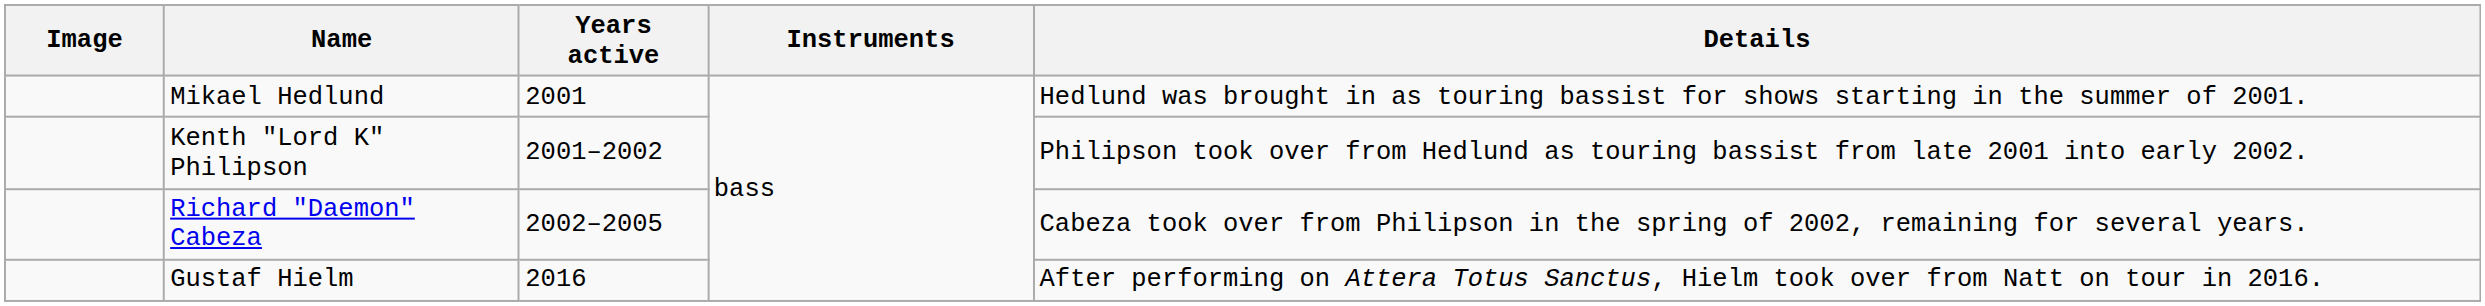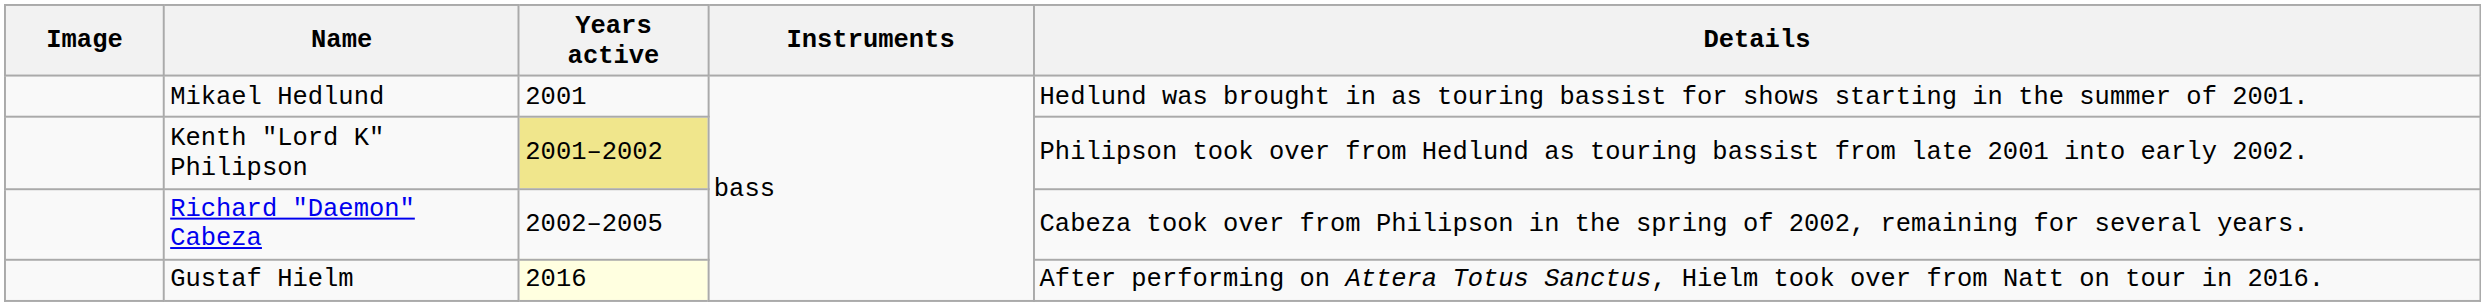(594, 153) no background -> (594, 153) khaki background
(556, 280) no background -> (556, 280) lightyellow background
